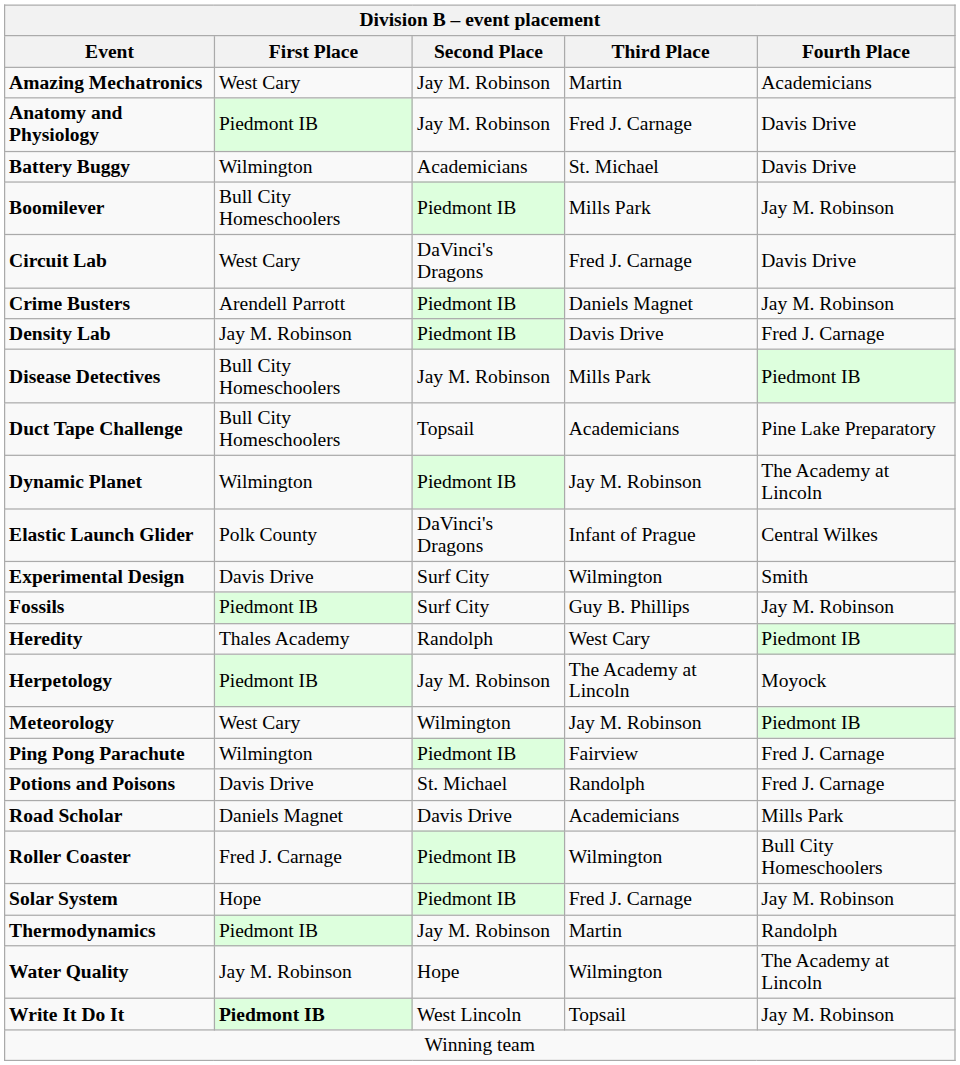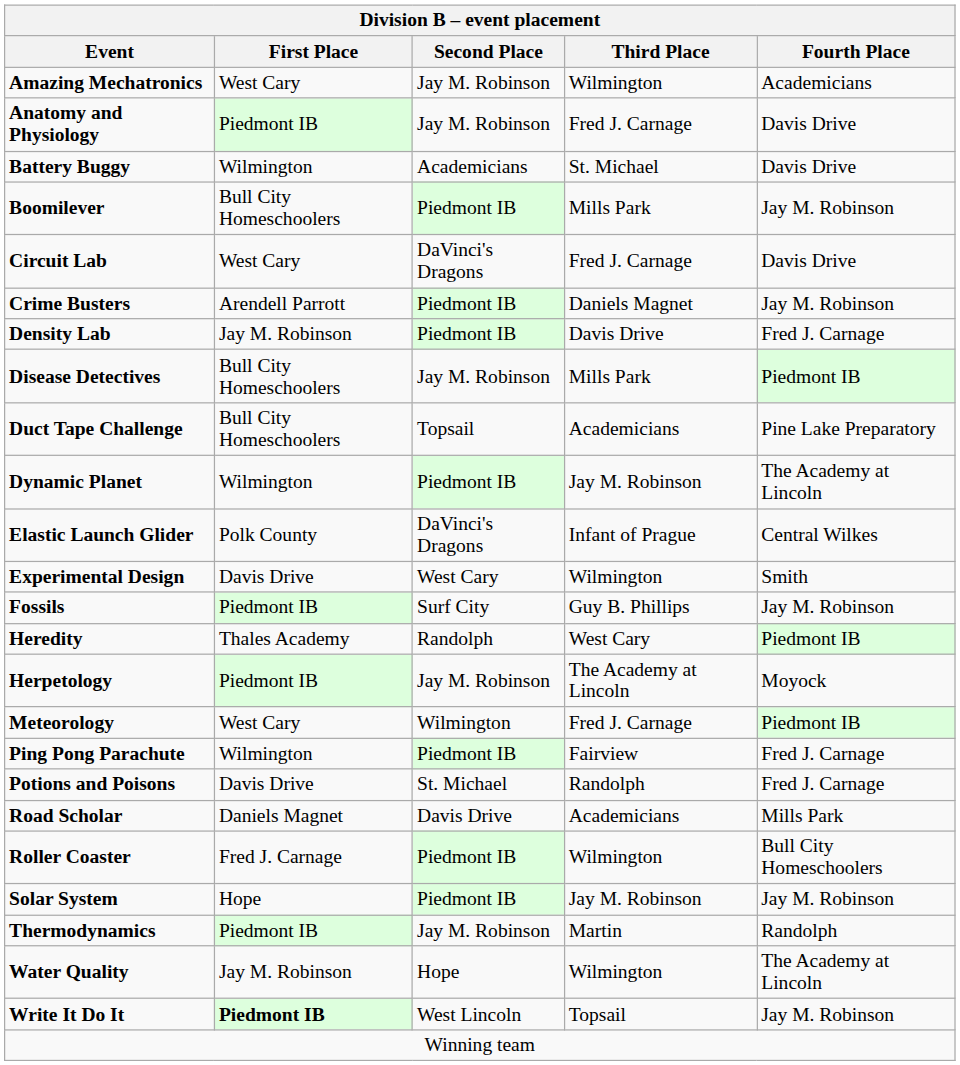(595, 82) Martin -> (616, 82) Wilmington
(453, 576) Surf City -> (458, 576) West Cary
(635, 722) Jay M. Robinson -> (630, 722) Fred J. Carnage
(630, 899) Fred J. Carnage -> (635, 899) Jay M. Robinson
